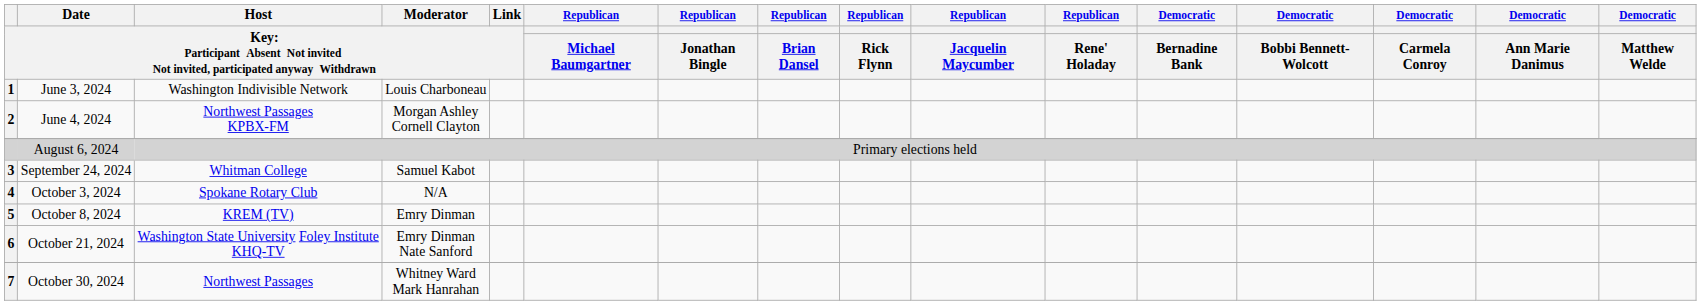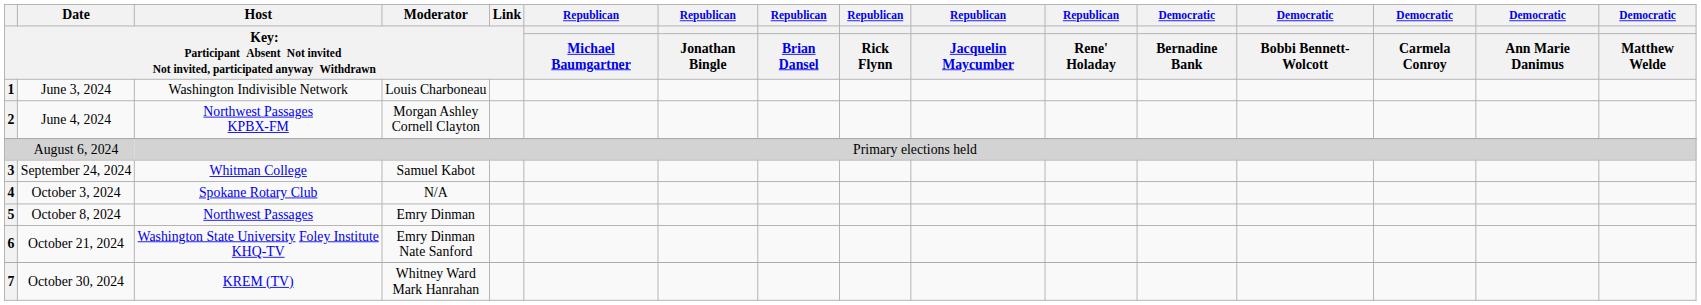(258, 214) KREM (TV) -> (258, 214) Northwest Passages
(258, 281) Northwest Passages -> (258, 281) KREM (TV)
